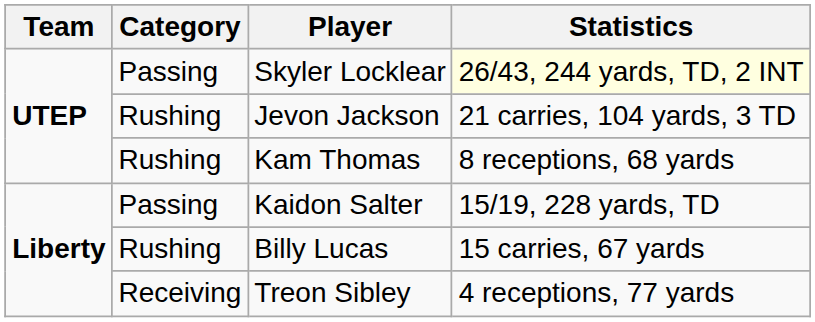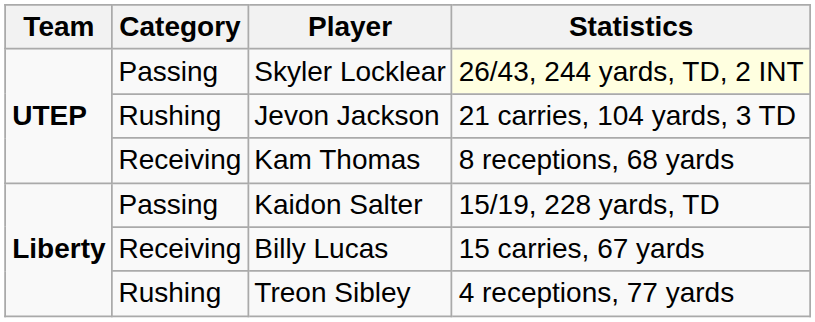(170, 159) Rushing -> (180, 159) Receiving
(170, 248) Rushing -> (180, 248) Receiving
(180, 293) Receiving -> (170, 293) Rushing
